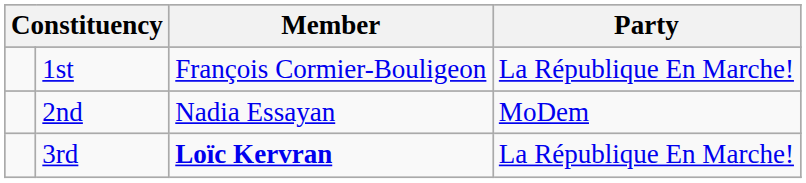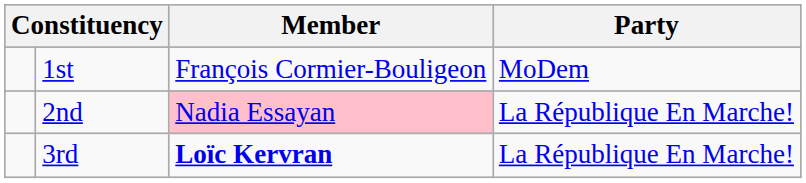(646, 68) La République En Marche! -> (544, 68) MoDem
(255, 111) no background -> (255, 111) pink background
(544, 111) MoDem -> (646, 111) La République En Marche!
